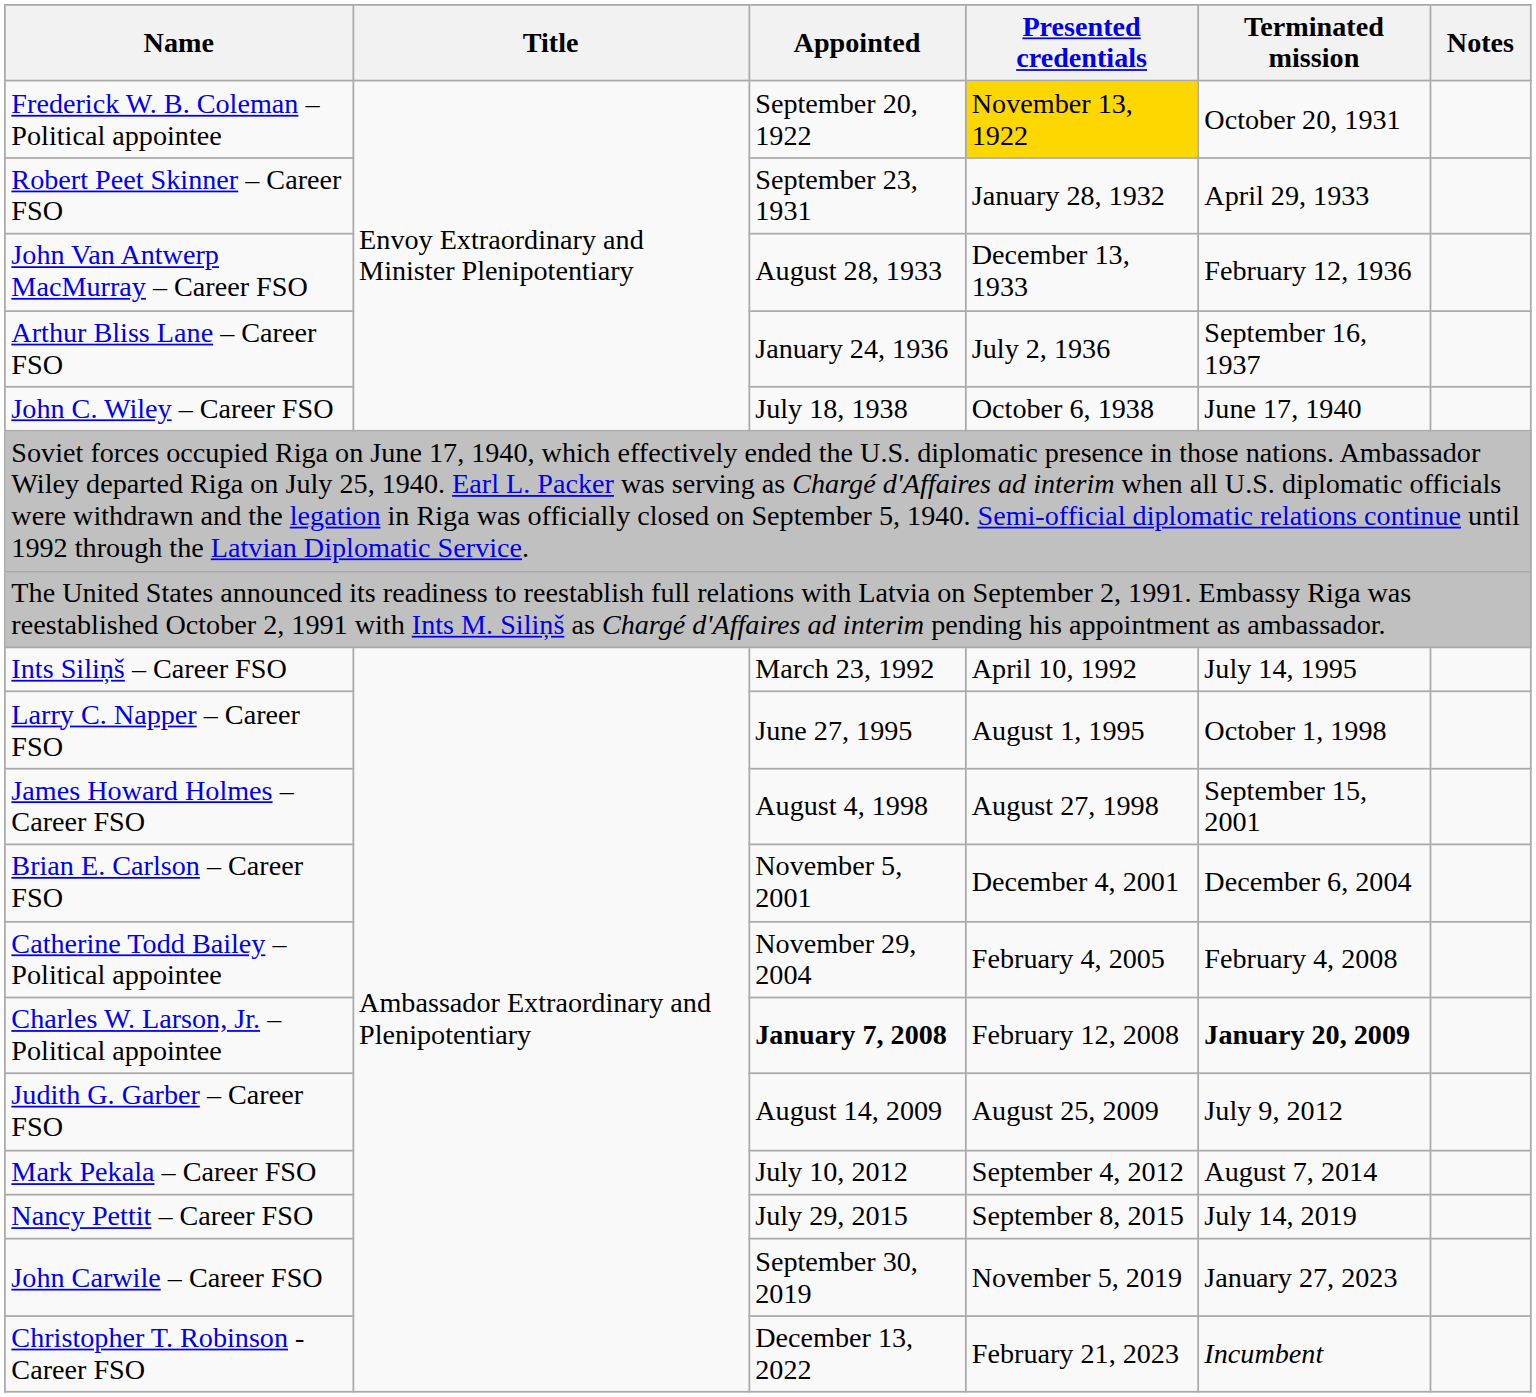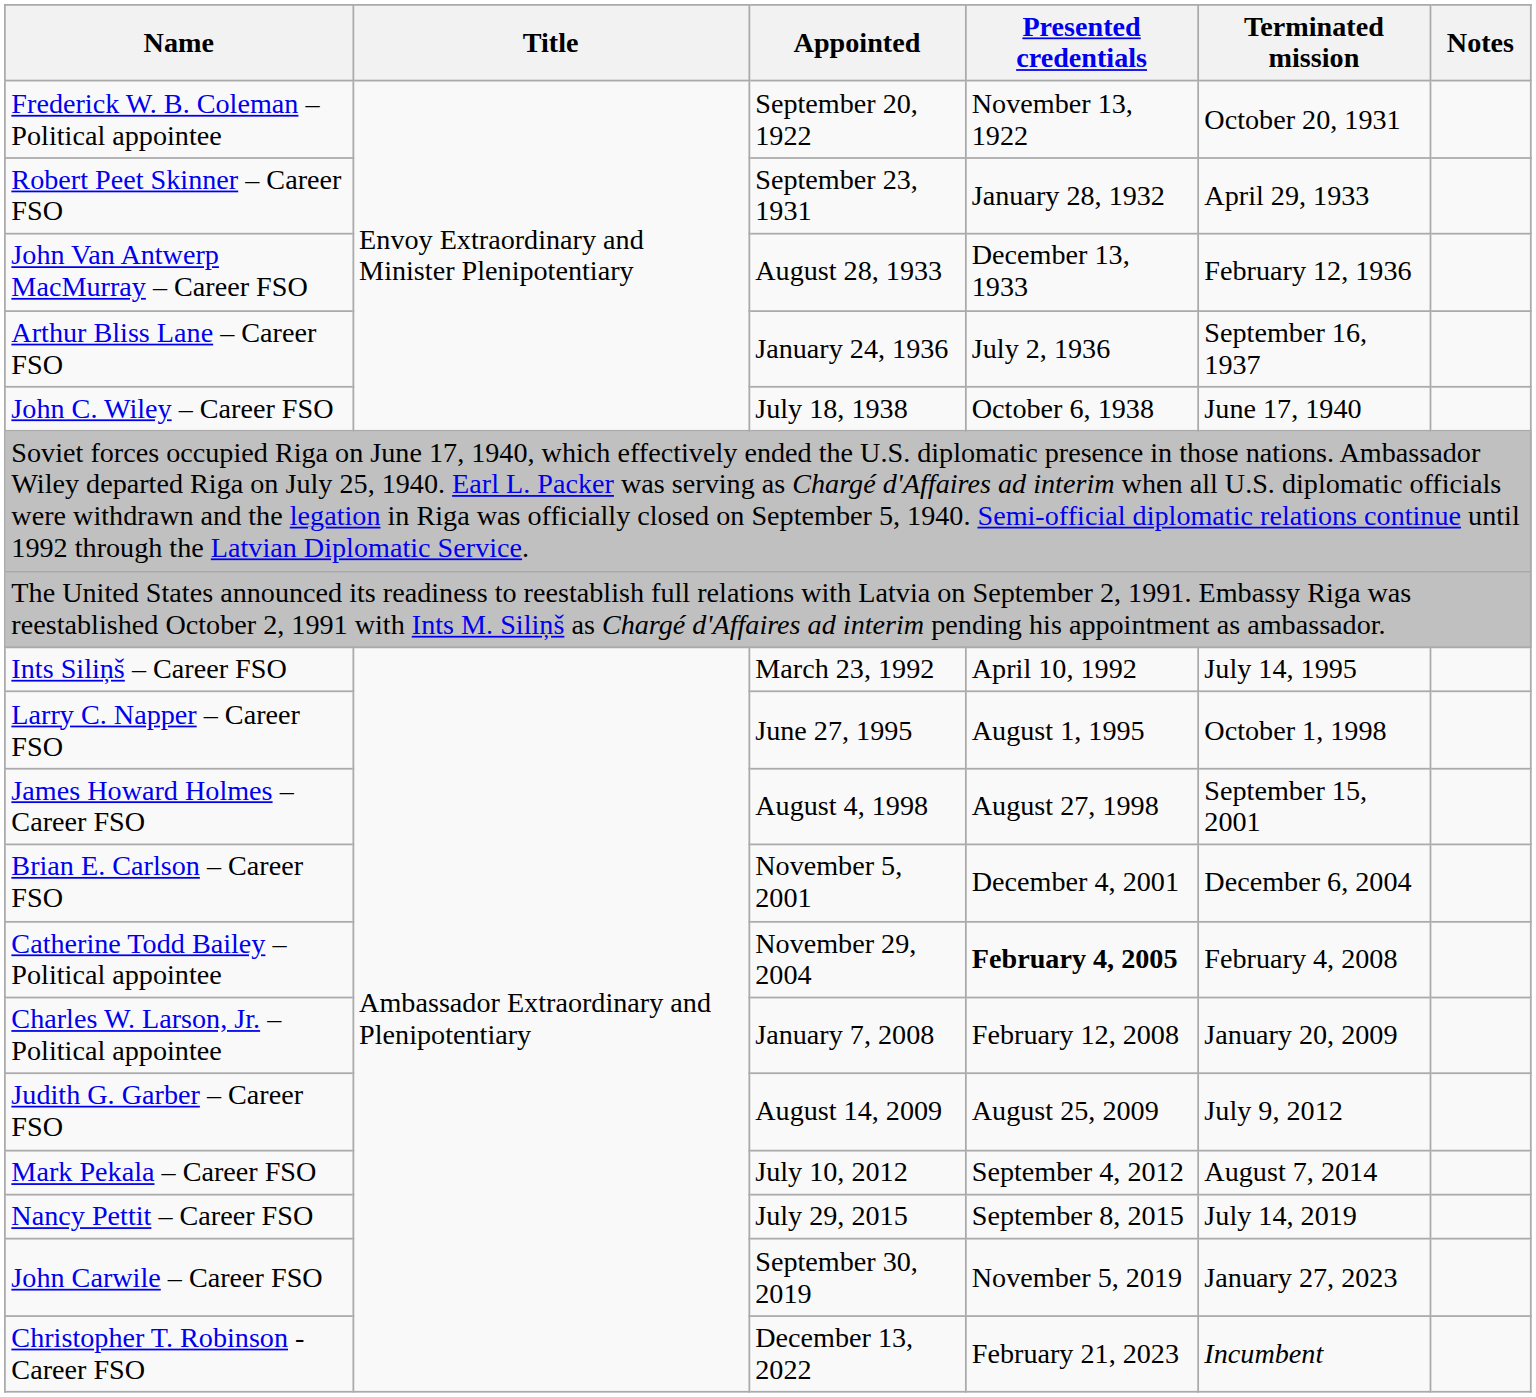(1052, 119) gold background -> (1052, 119) no background
(1068, 958) normal -> (1075, 958) bold
(851, 1035) bold -> (845, 1035) normal
(1307, 1035) bold -> (1301, 1035) normal
